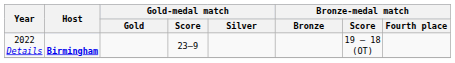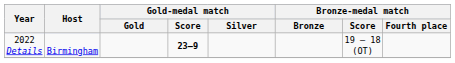(72, 50) bold -> (72, 50) normal
(188, 45) normal -> (188, 45) bold
